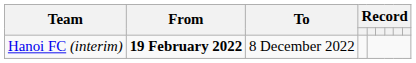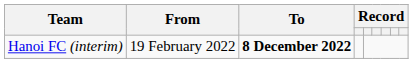(186, 46) bold -> (183, 46) normal
(302, 46) normal -> (297, 46) bold
